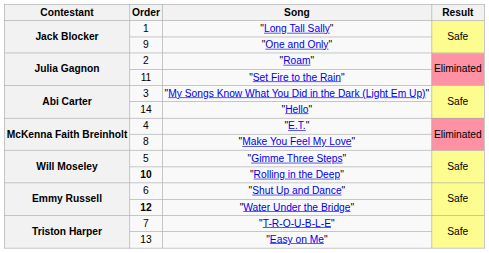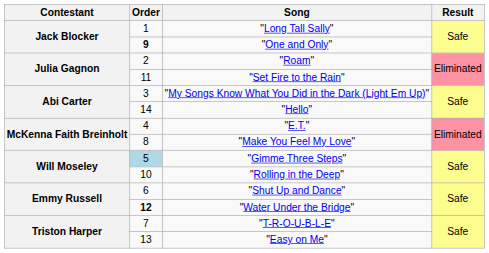(146, 45) normal -> (146, 45) bold
(146, 158) no background -> (146, 158) lightblue background
(146, 175) bold -> (146, 175) normal
